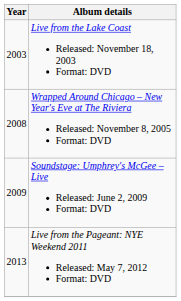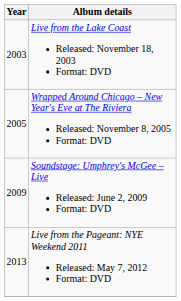(17, 123) 2008 -> (17, 123) 2005
